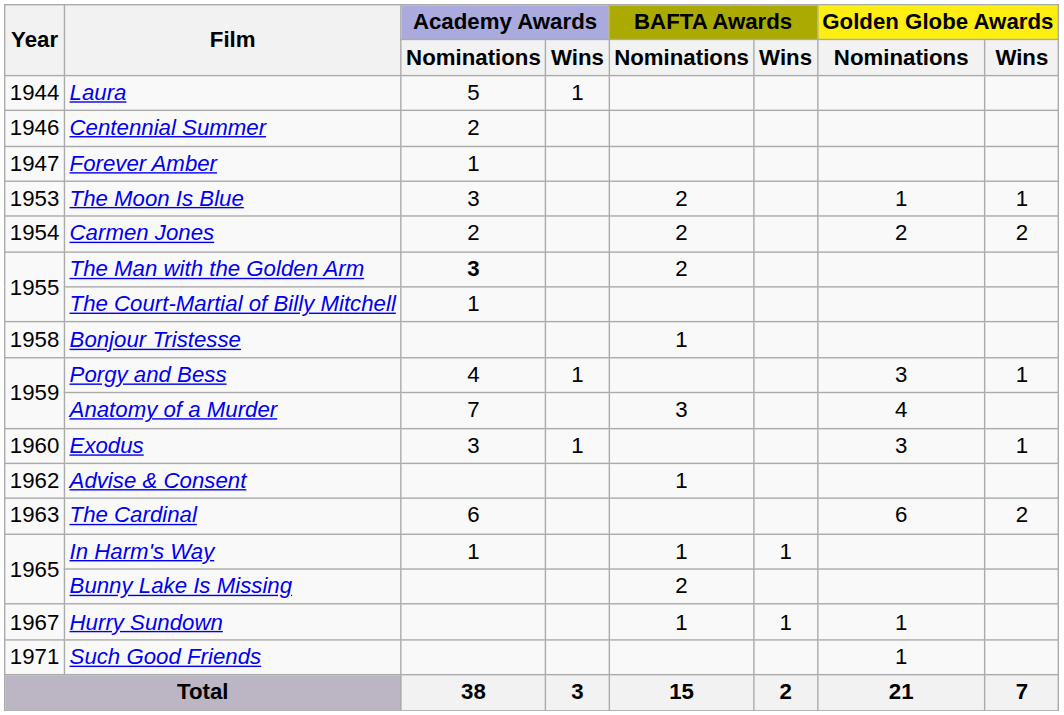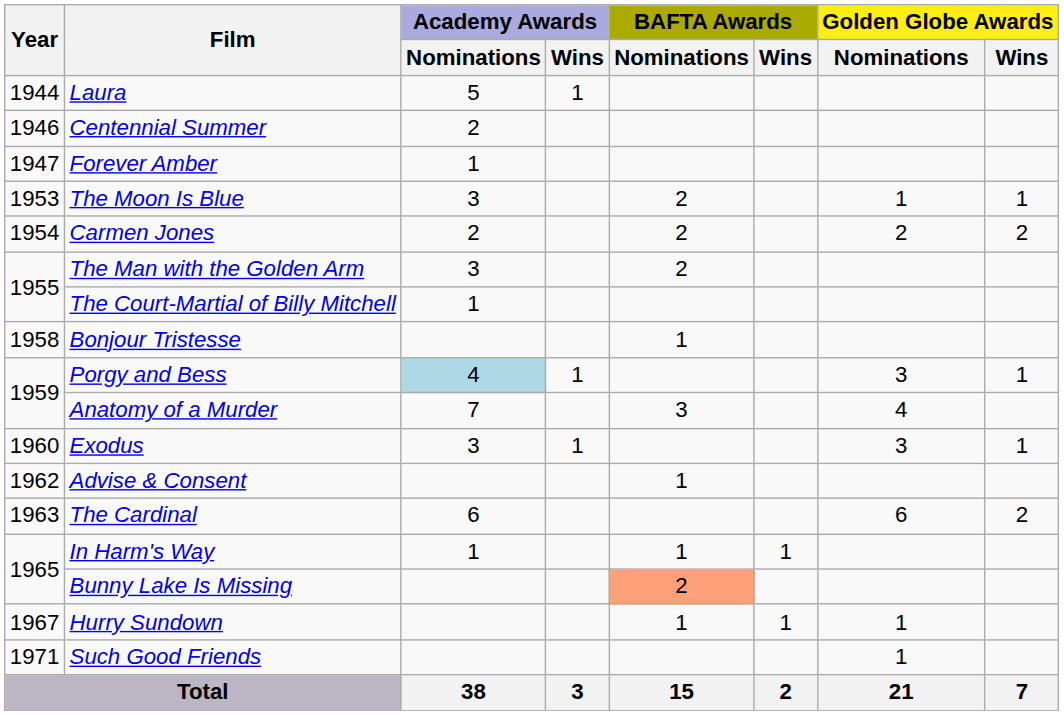(473, 269) bold -> (473, 269) normal
(473, 374) no background -> (473, 374) lightblue background
(682, 586) no background -> (682, 586) lightsalmon background
